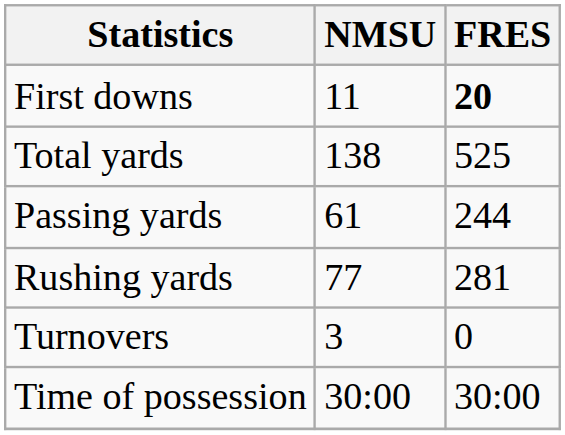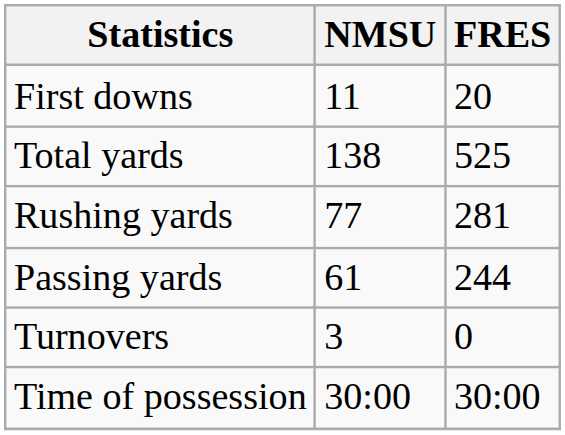(473, 95) bold -> (473, 95) normal
rows swapped: (123, 276) <-> (118, 215)
